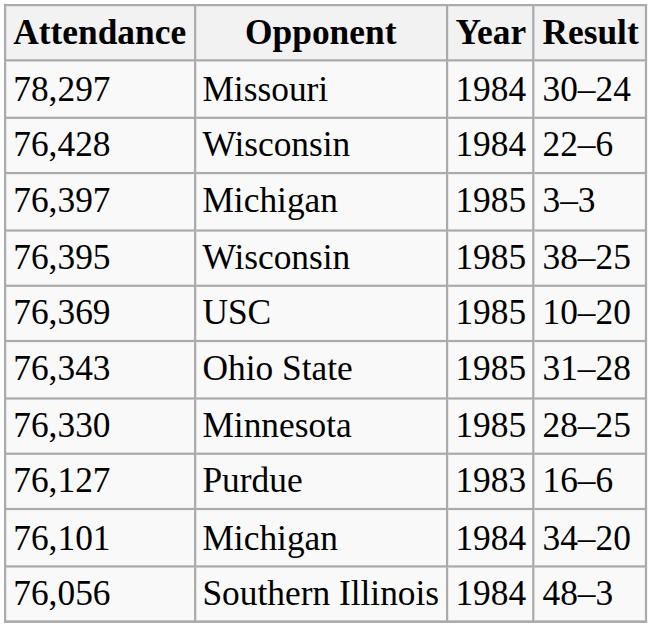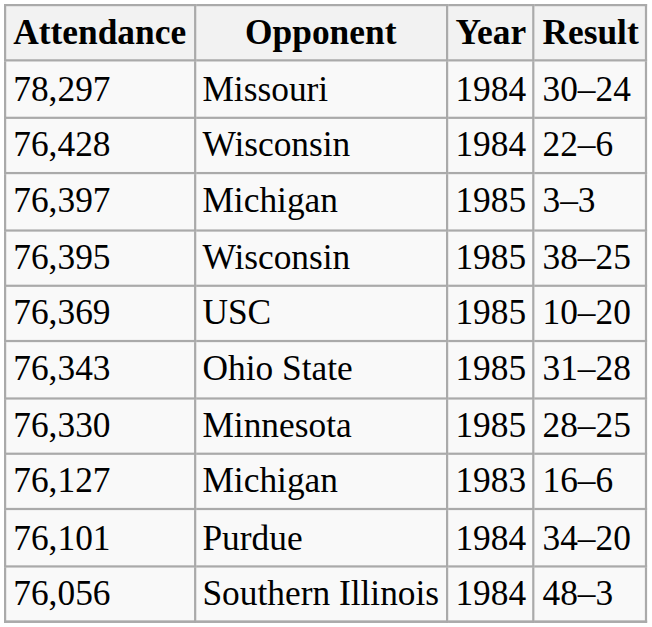(253, 481) Purdue -> (270, 481) Michigan
(270, 537) Michigan -> (253, 537) Purdue
